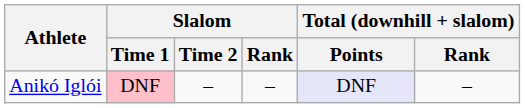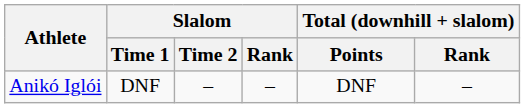(140, 86) pink background -> (140, 86) no background
(356, 86) lavender background -> (356, 86) no background
